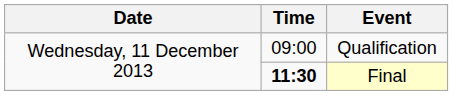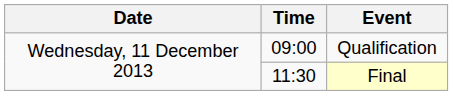(294, 76) bold -> (294, 76) normal
